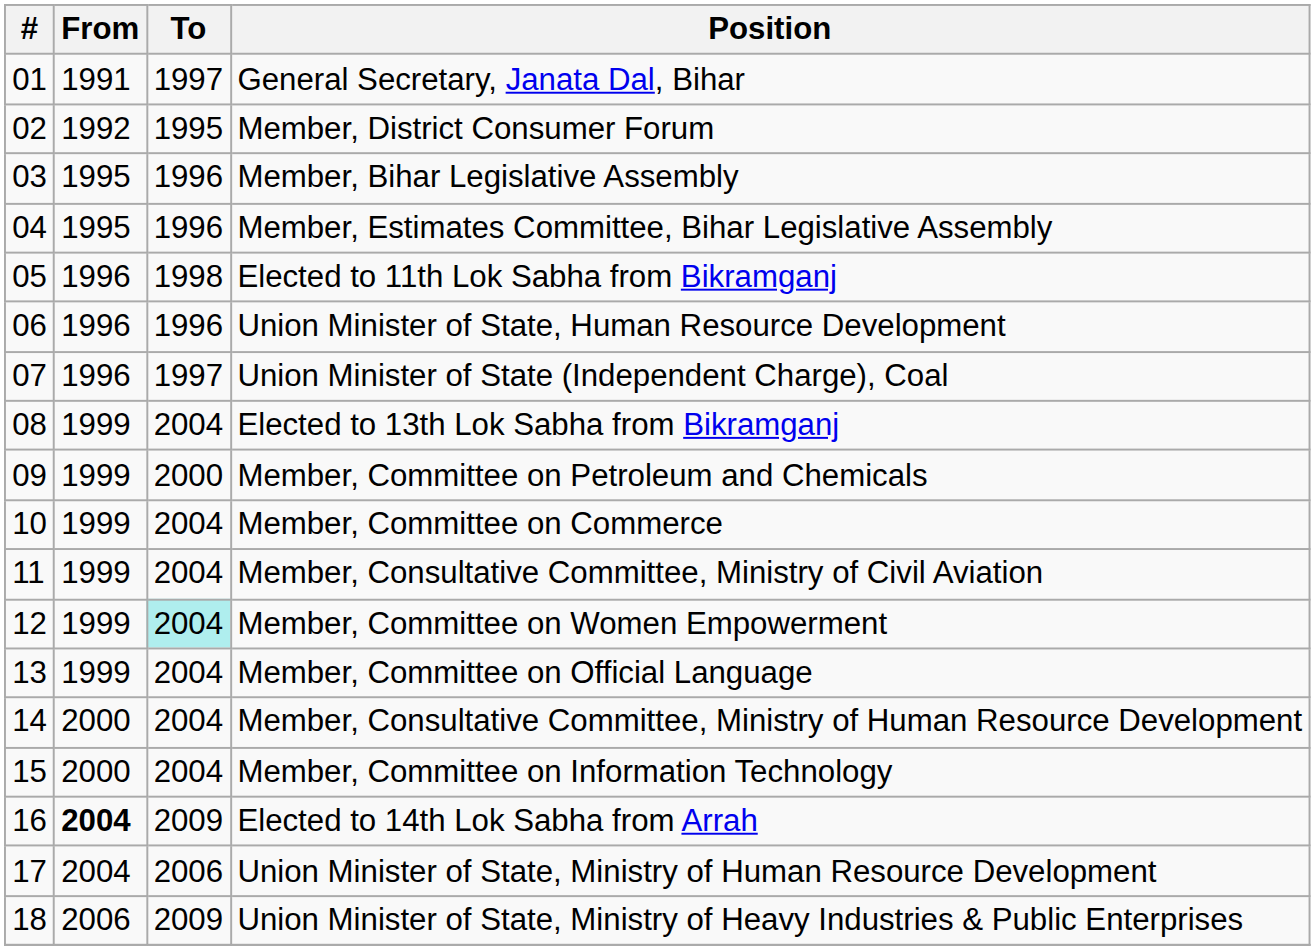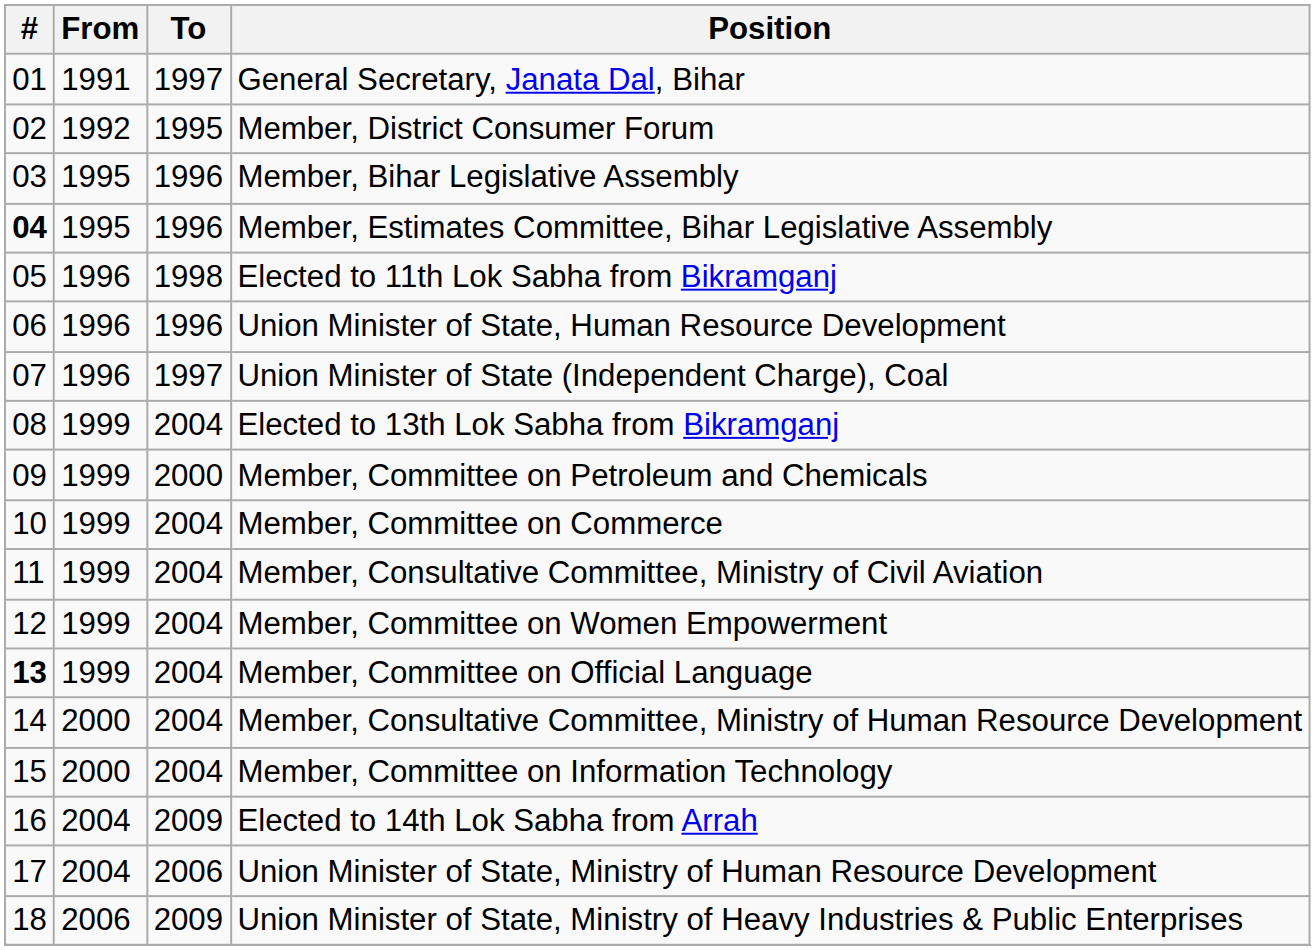(30, 227) normal -> (30, 227) bold
(188, 623) paleturquoise background -> (188, 623) no background
(30, 672) normal -> (30, 672) bold
(96, 820) bold -> (96, 820) normal
